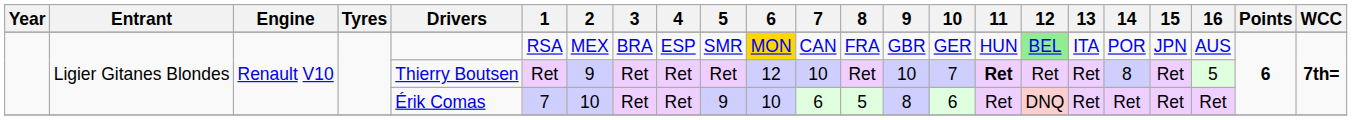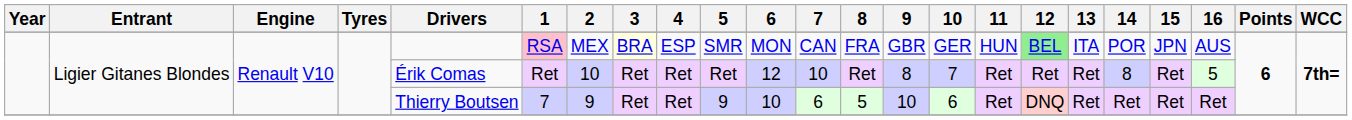(545, 46) no background -> (545, 46) pink background
(635, 46) no background -> (635, 46) lightyellow background
(771, 46) gold background -> (771, 46) no background
(457, 74) Thierry Boutsen -> (440, 74) Érik Comas
(590, 74) 9 -> (590, 74) 10
(907, 74) 10 -> (907, 74) 8
(999, 74) bold -> (999, 74) normal
(440, 102) Érik Comas -> (457, 102) Thierry Boutsen
(590, 102) 10 -> (590, 102) 9
(907, 102) 8 -> (907, 102) 10
